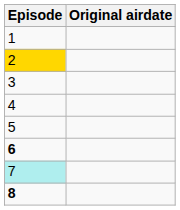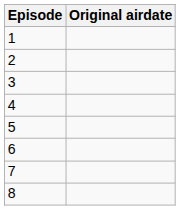(12, 60) gold background -> (12, 60) no background
(12, 149) bold -> (12, 149) normal
(12, 171) paleturquoise background -> (12, 171) no background
(12, 194) bold -> (12, 194) normal
